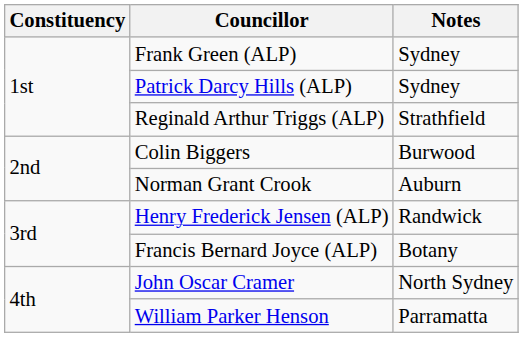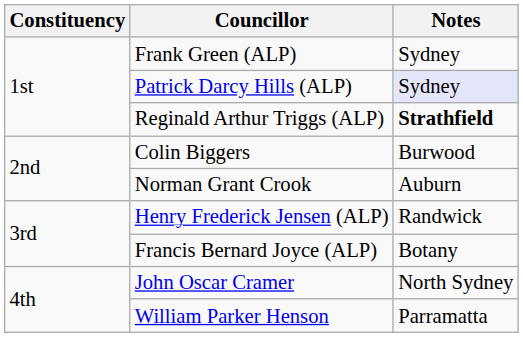(429, 86) no background -> (429, 86) lavender background
(442, 119) normal -> (446, 119) bold
